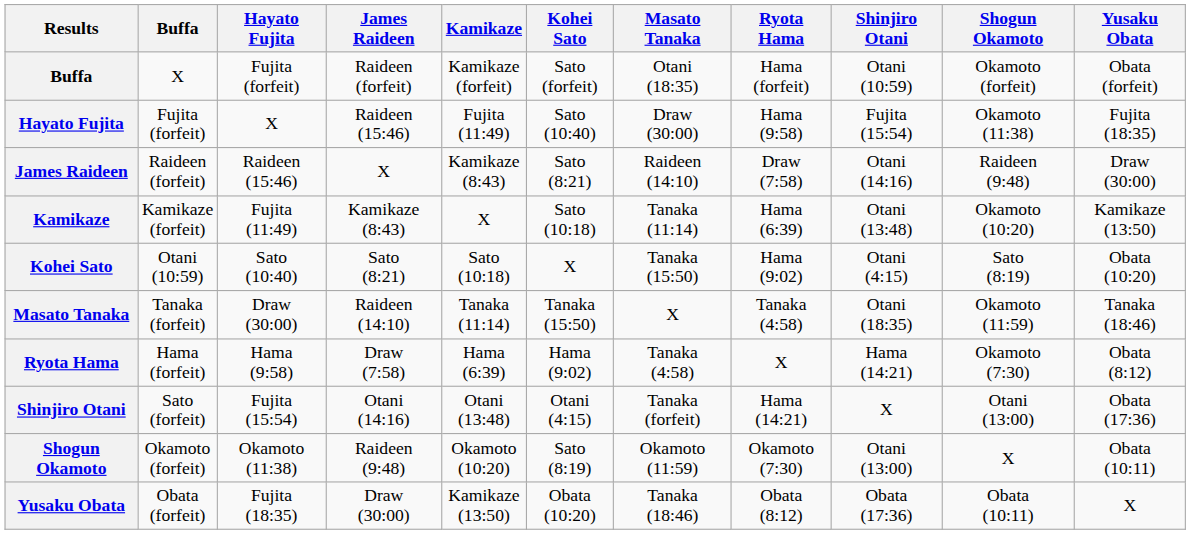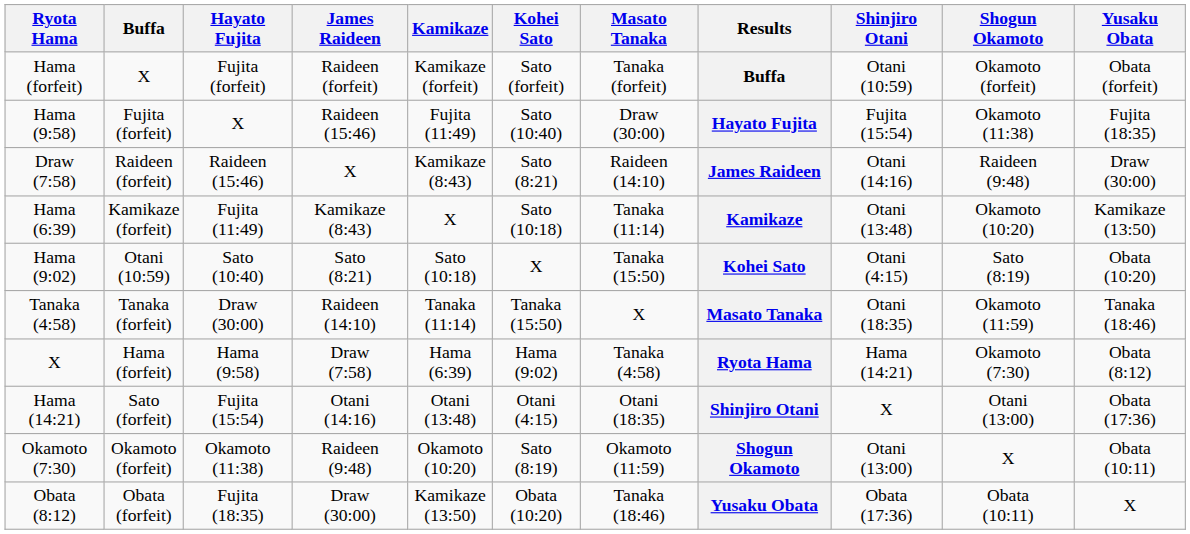columns swapped: (71, 28) <-> (781, 28)
(673, 76) Otani (18:35) -> (639, 76) Tanaka (forfeit)
(673, 410) Tanaka (forfeit) -> (639, 410) Otani (18:35)
